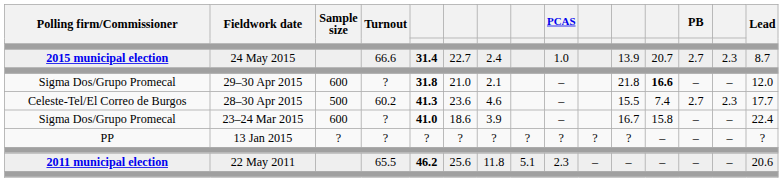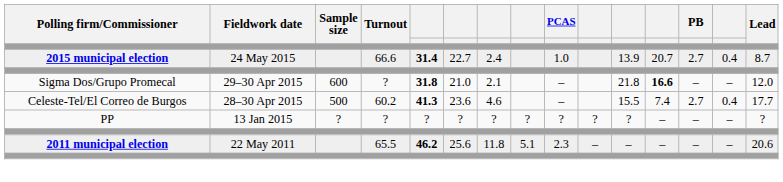(730, 58) 2.3 -> (730, 58) 0.4
(730, 101) 2.3 -> (730, 101) 0.4
- row: (107, 119)
